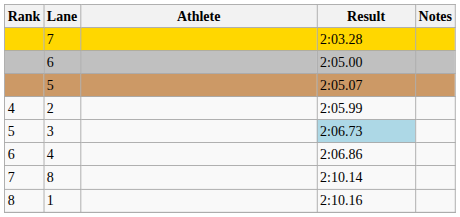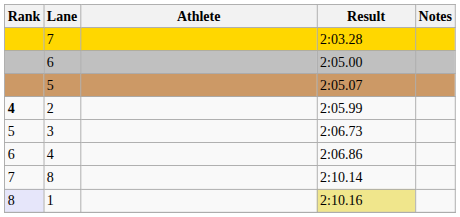(11, 108) normal -> (11, 108) bold
(341, 131) lightblue background -> (341, 131) no background
(11, 200) no background -> (11, 200) lavender background
(341, 200) no background -> (341, 200) khaki background
